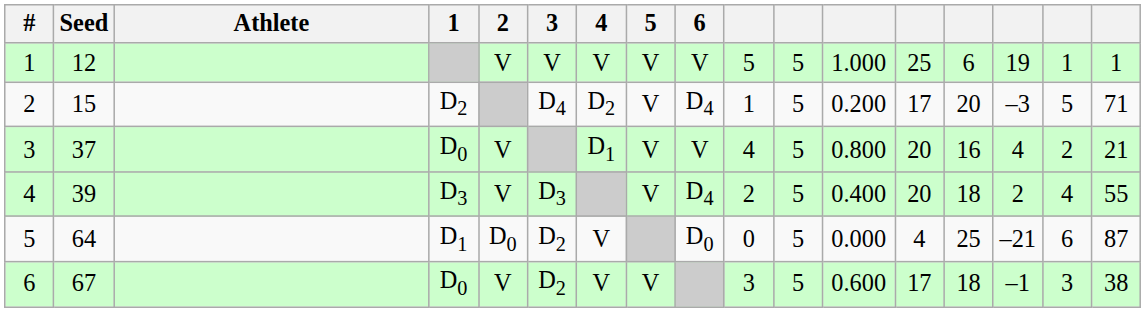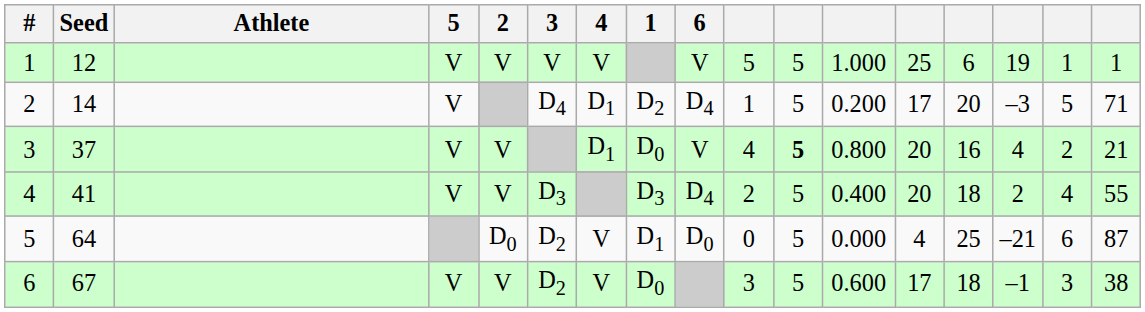columns swapped: (454, 23) <-> (650, 23)
(84, 104) 15 -> (84, 104) 14
(601, 104) D2 -> (601, 104) D1
(798, 149) normal -> (798, 149) bold
(84, 193) 39 -> (84, 193) 41
